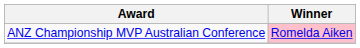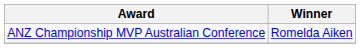(312, 33) pink background -> (312, 33) no background
